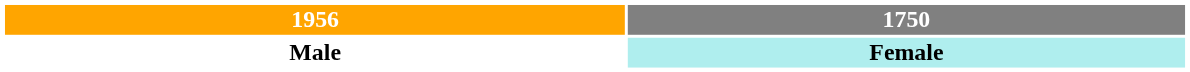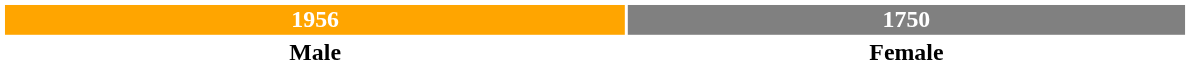(906, 52) paleturquoise background -> (906, 52) no background
